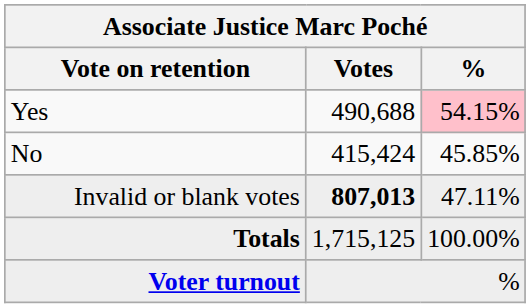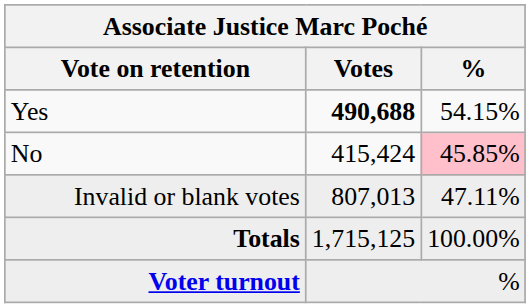(373, 111) normal -> (373, 111) bold
(480, 111) pink background -> (480, 111) no background
(480, 153) no background -> (480, 153) pink background
(373, 196) bold -> (373, 196) normal
